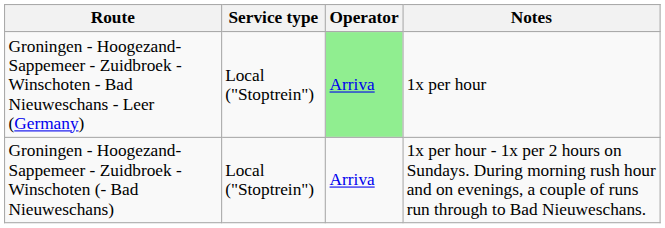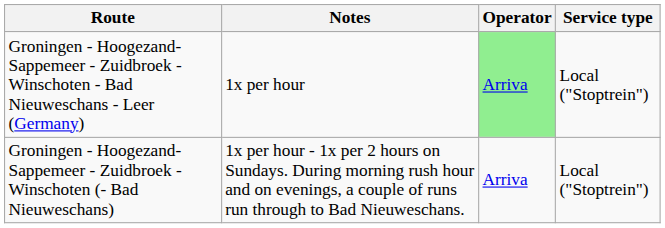columns swapped: (273, 18) <-> (531, 18)
